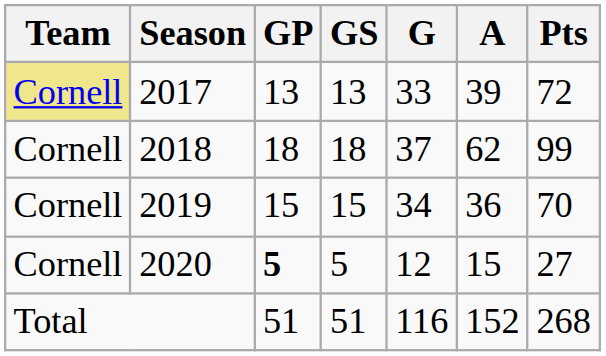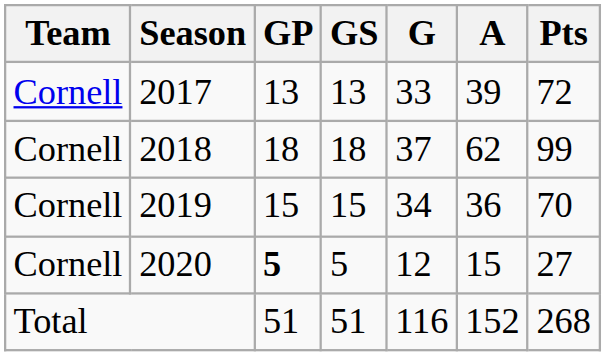(68, 90) khaki background -> (68, 90) no background
